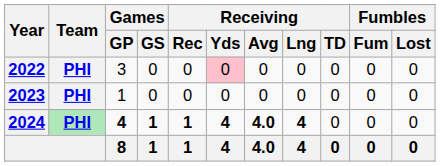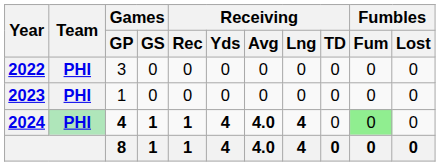(225, 69) pink background -> (225, 69) no background
(371, 122) no background -> (371, 122) lightgreen background
